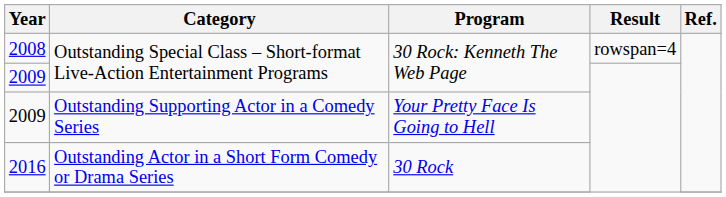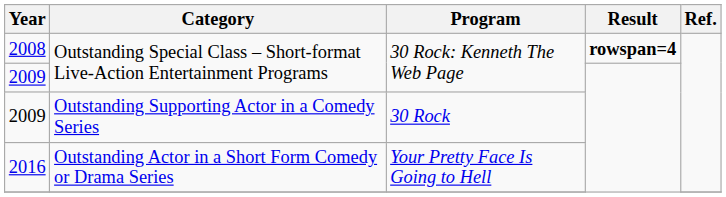(635, 48) normal -> (633, 48) bold
(464, 116) Your Pretty Face Is Going to Hell -> (420, 116) 30 Rock
(423, 166) 30 Rock -> (461, 166) Your Pretty Face Is Going to Hell
